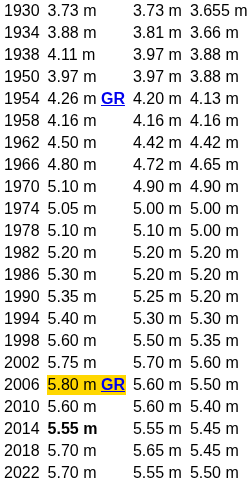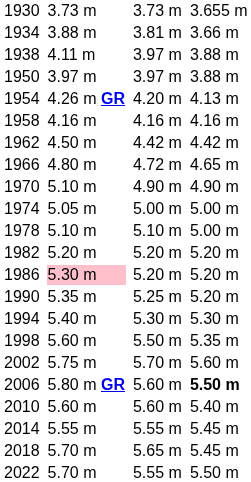(72, 274) no background -> (72, 274) pink background
(86, 384) gold background -> (86, 384) no background
(214, 384) normal -> (215, 384) bold
(72, 428) bold -> (72, 428) normal
